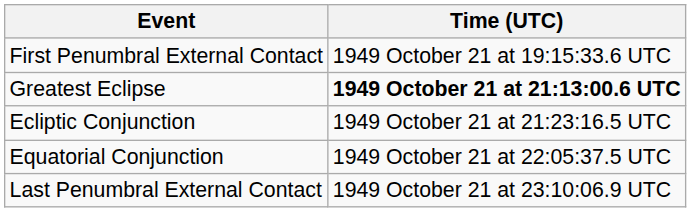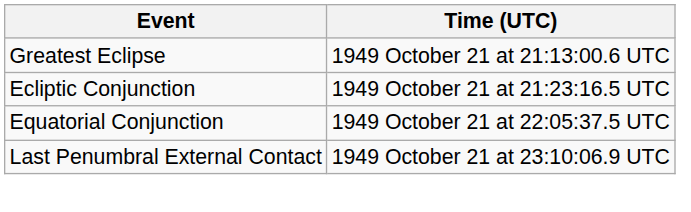- row: (166, 55)
(507, 88) bold -> (501, 55) normal
